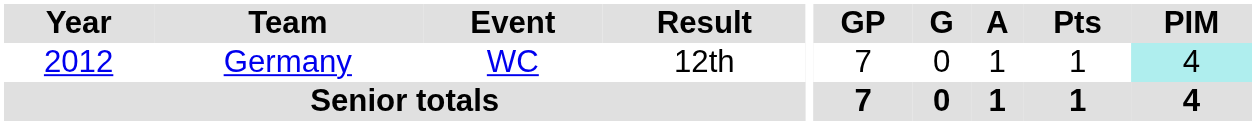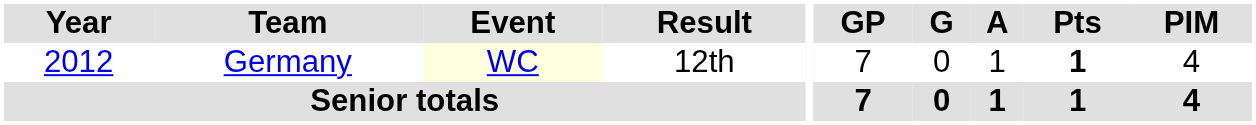(513, 62) no background -> (513, 62) lightyellow background
(1078, 62) normal -> (1078, 62) bold
(1191, 62) paleturquoise background -> (1191, 62) no background
